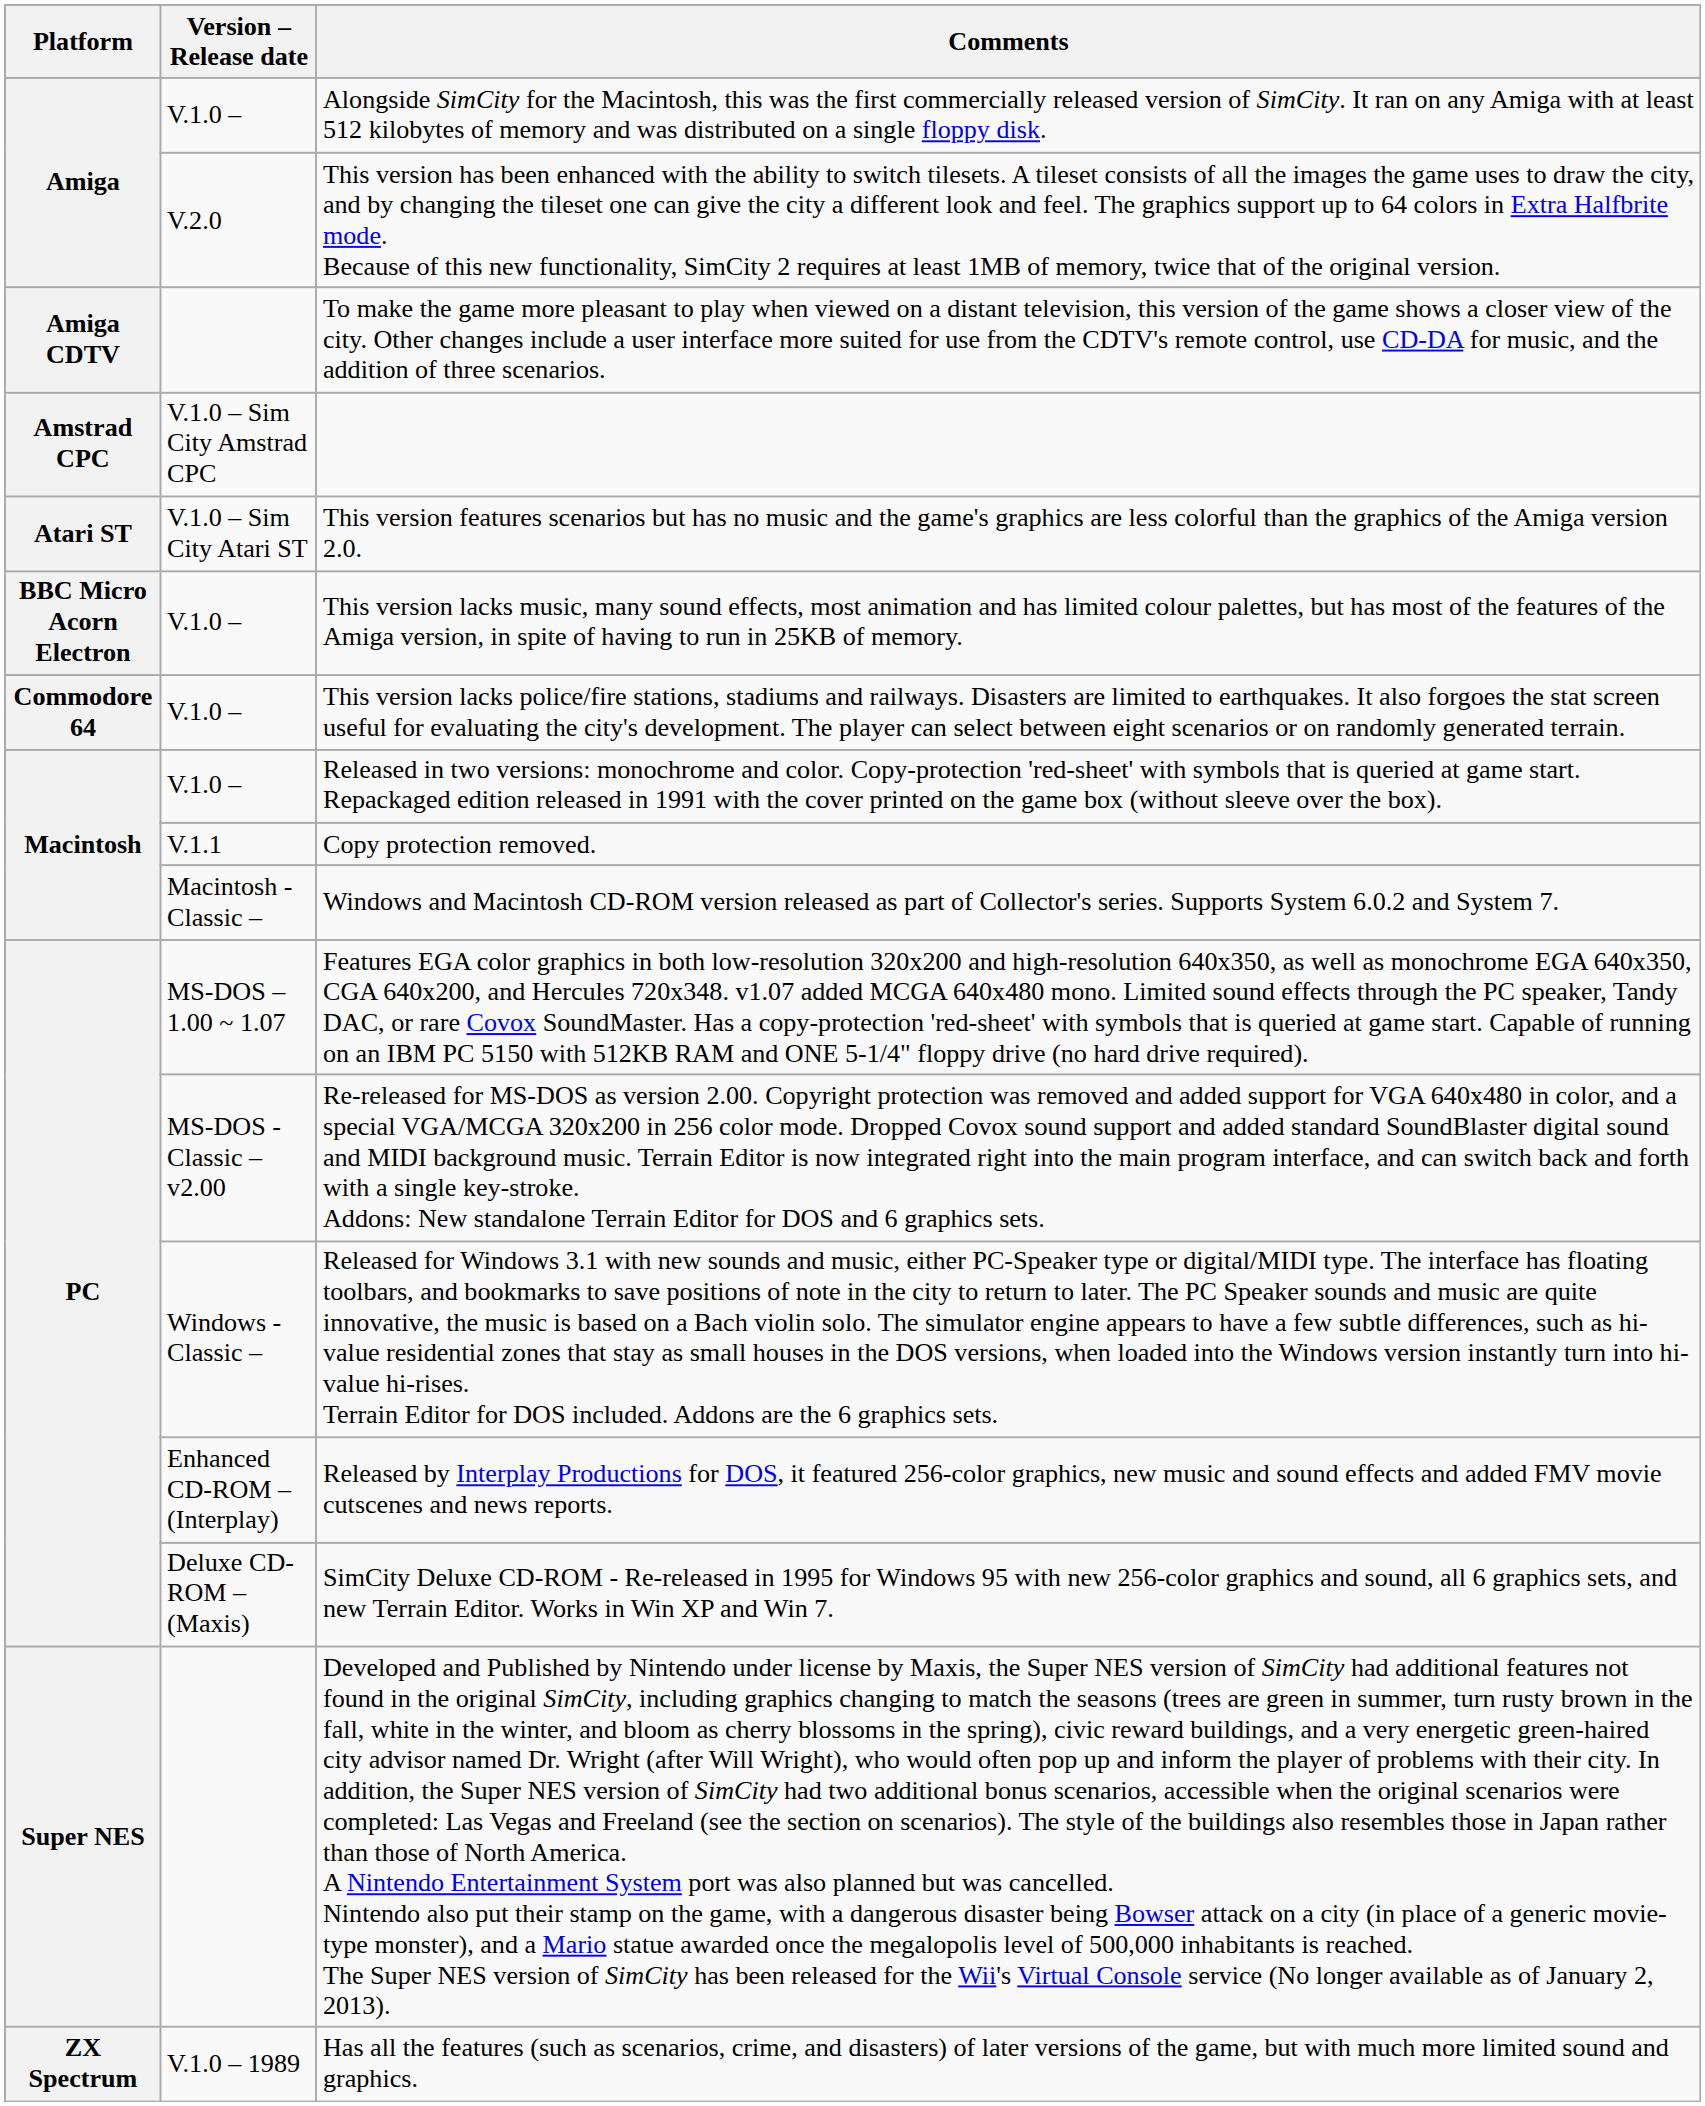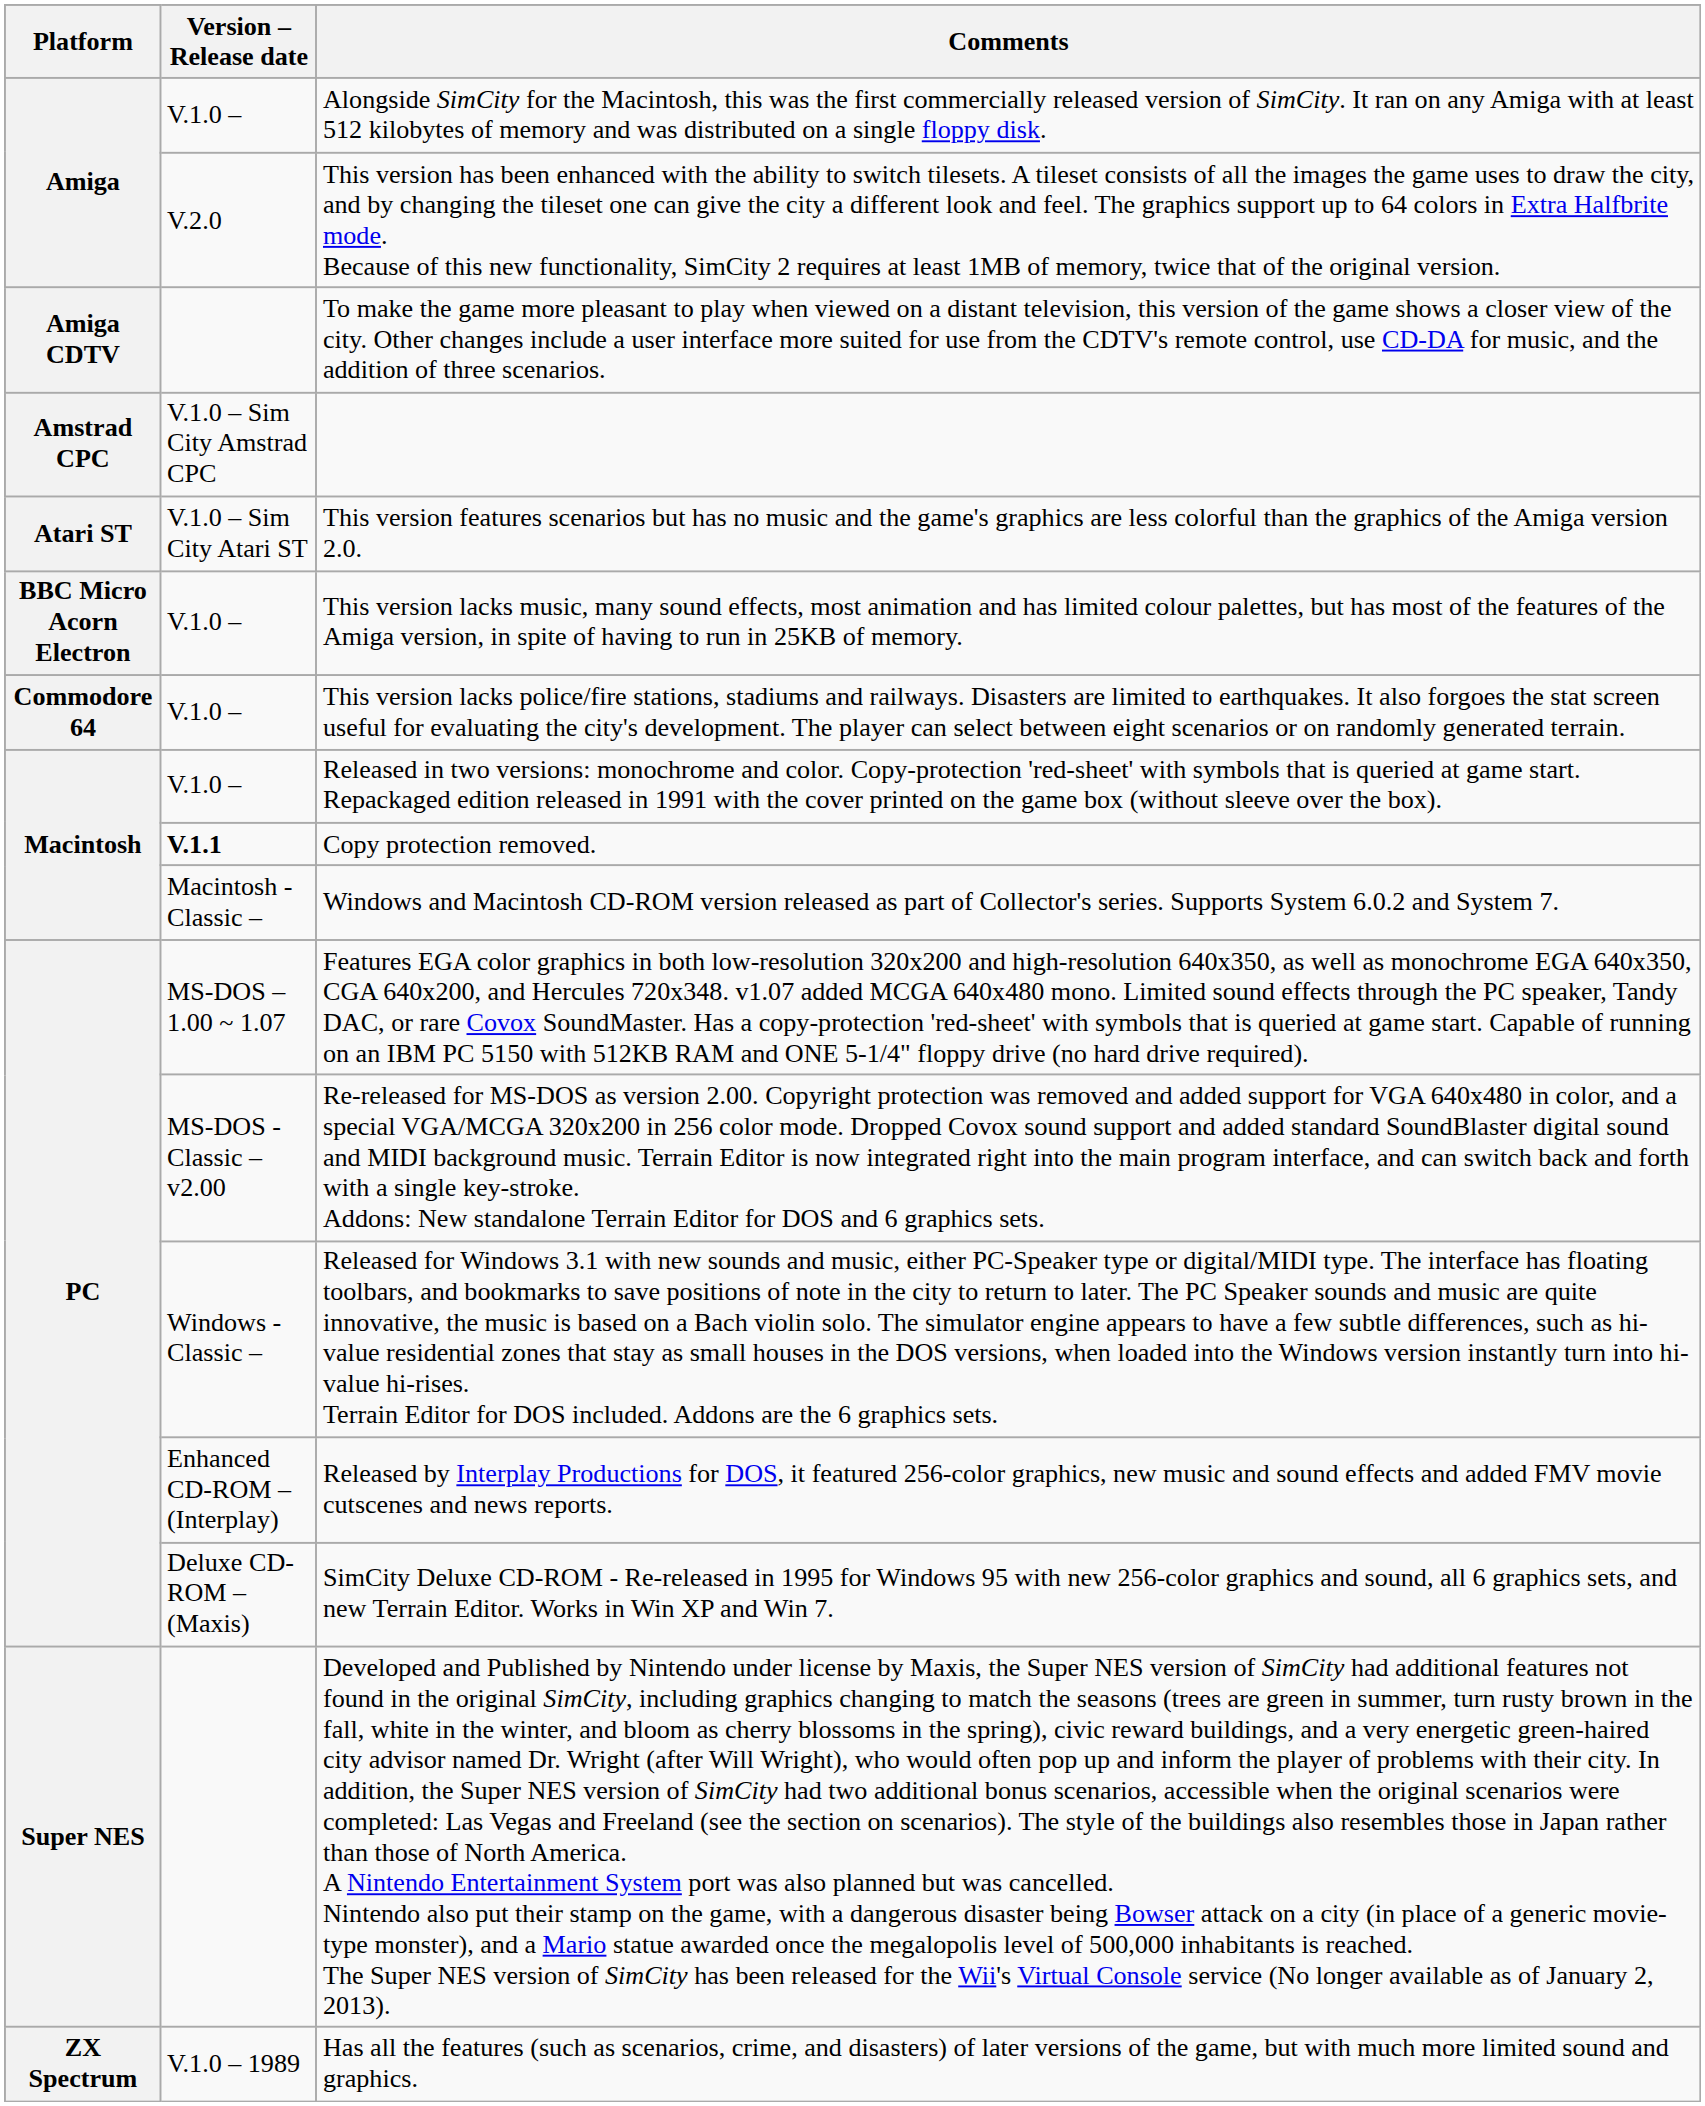(194, 843) normal -> (194, 843) bold
